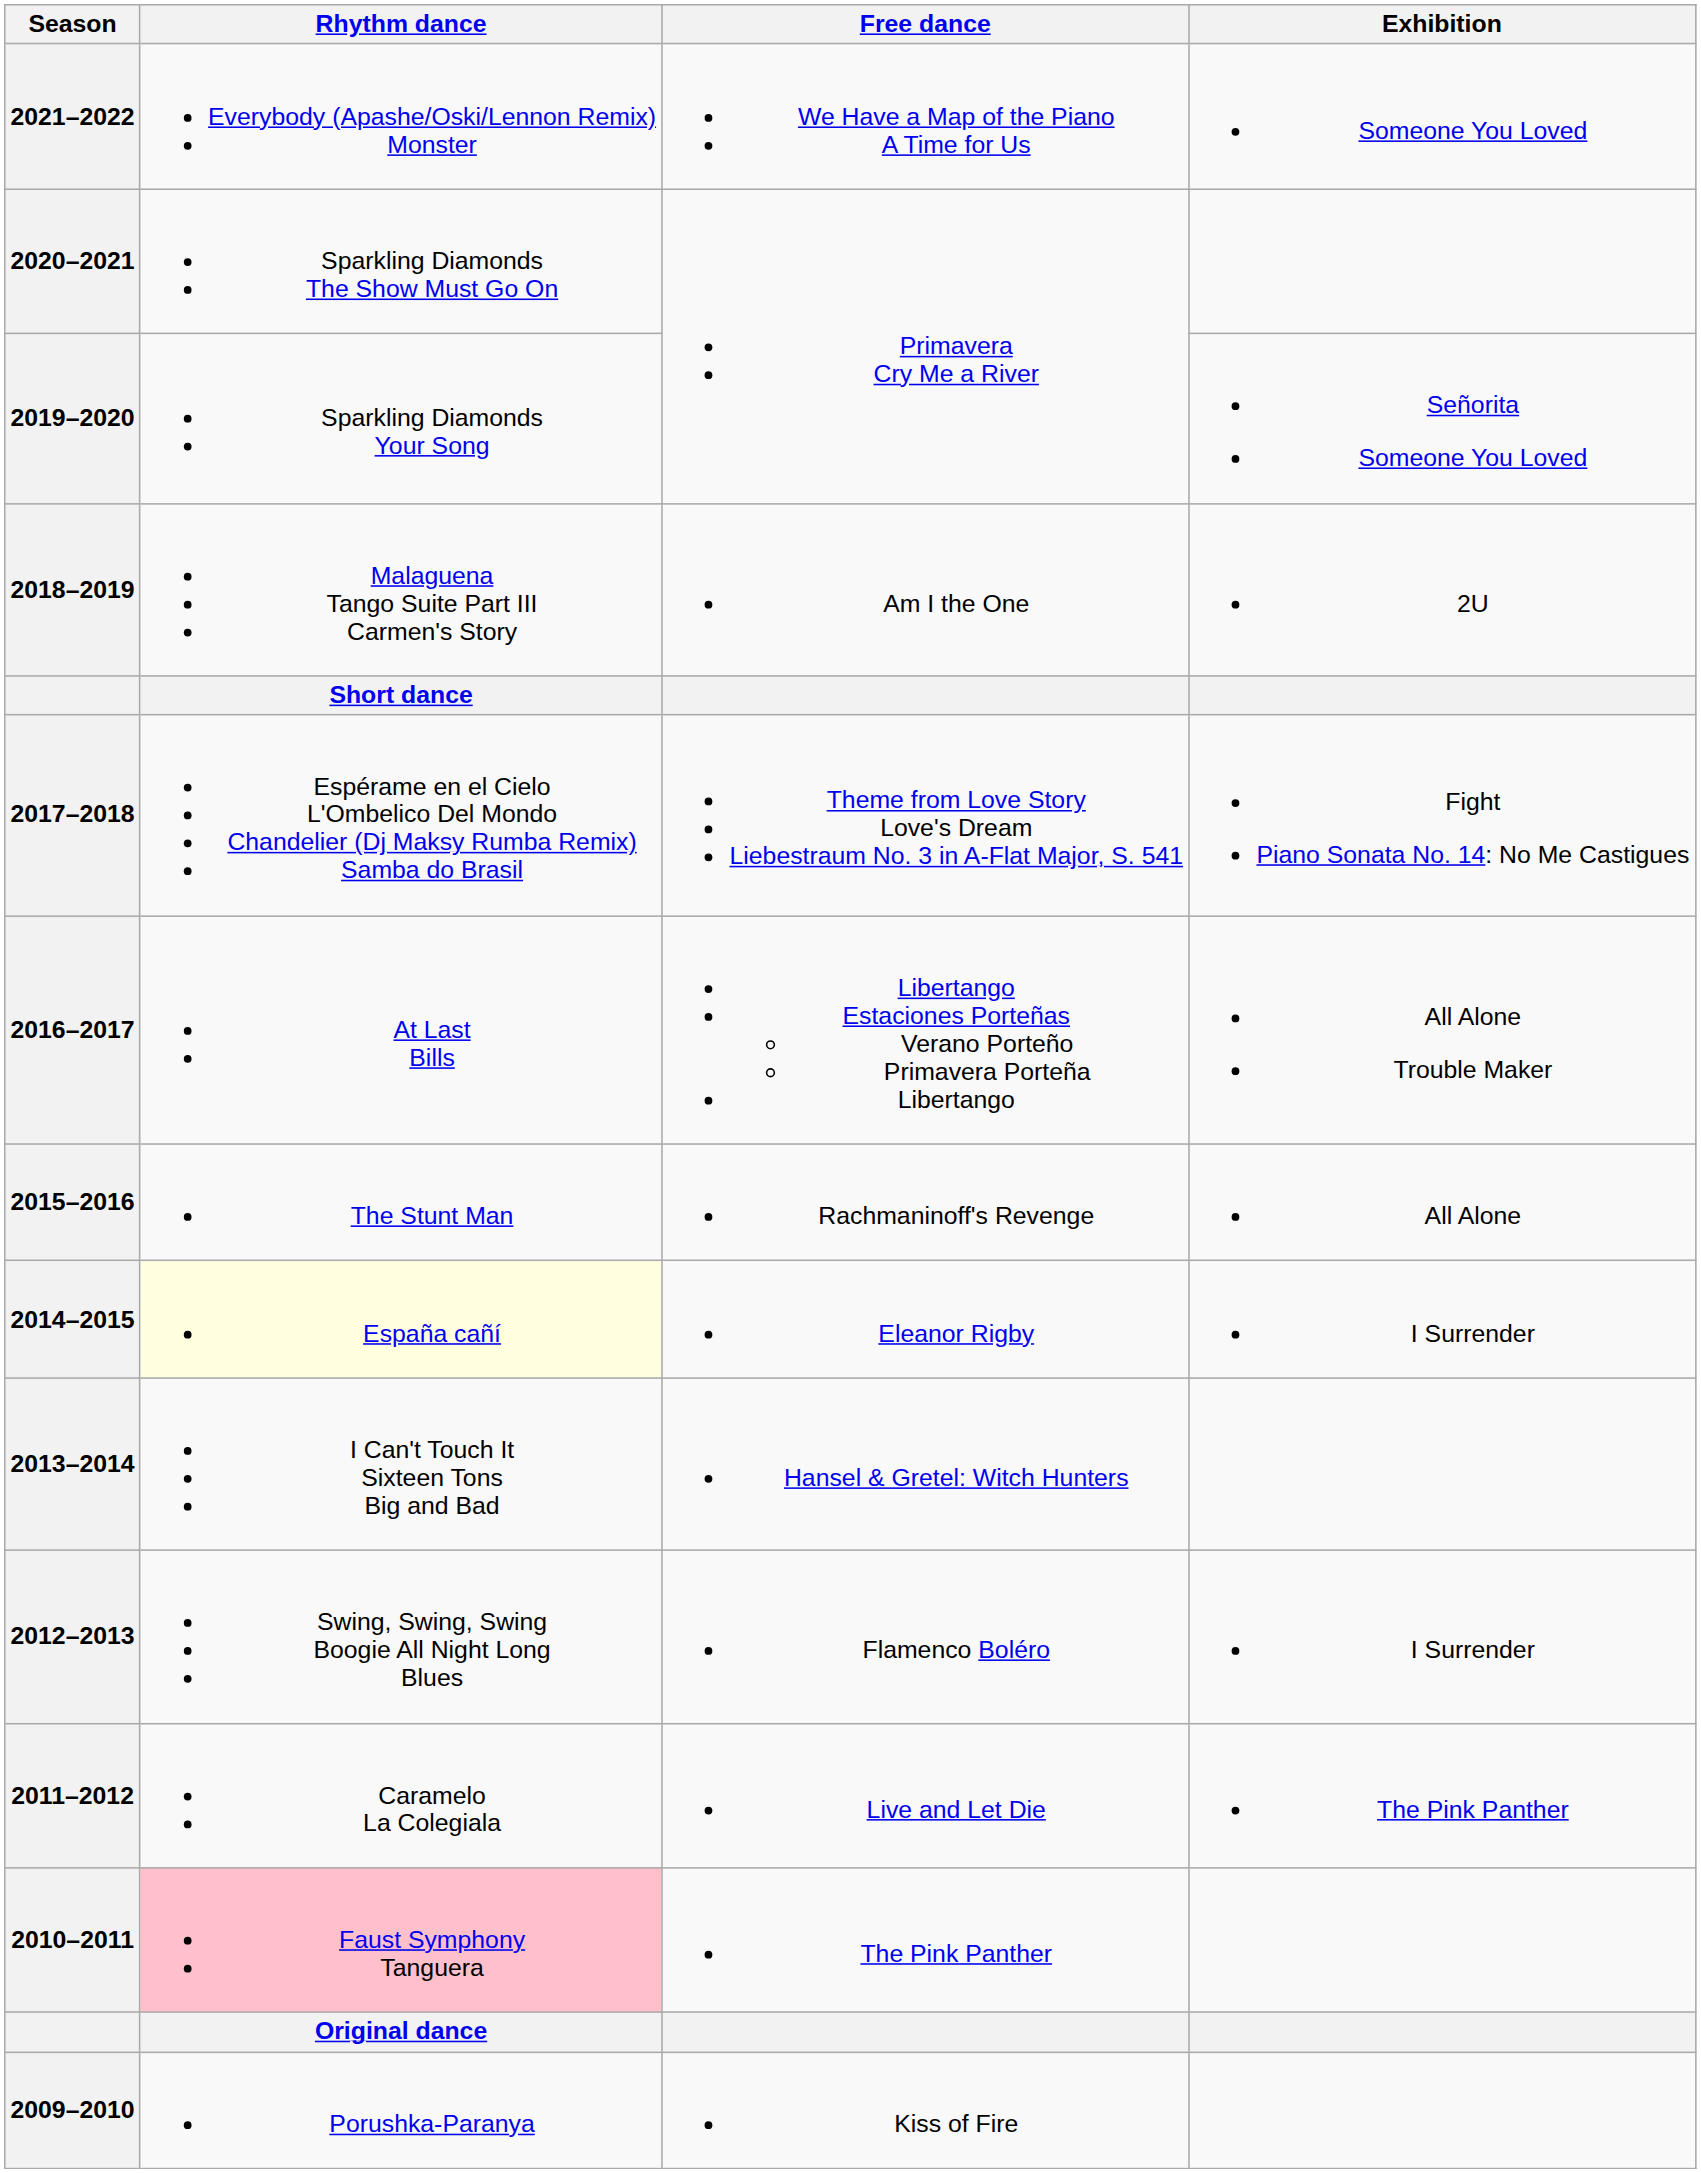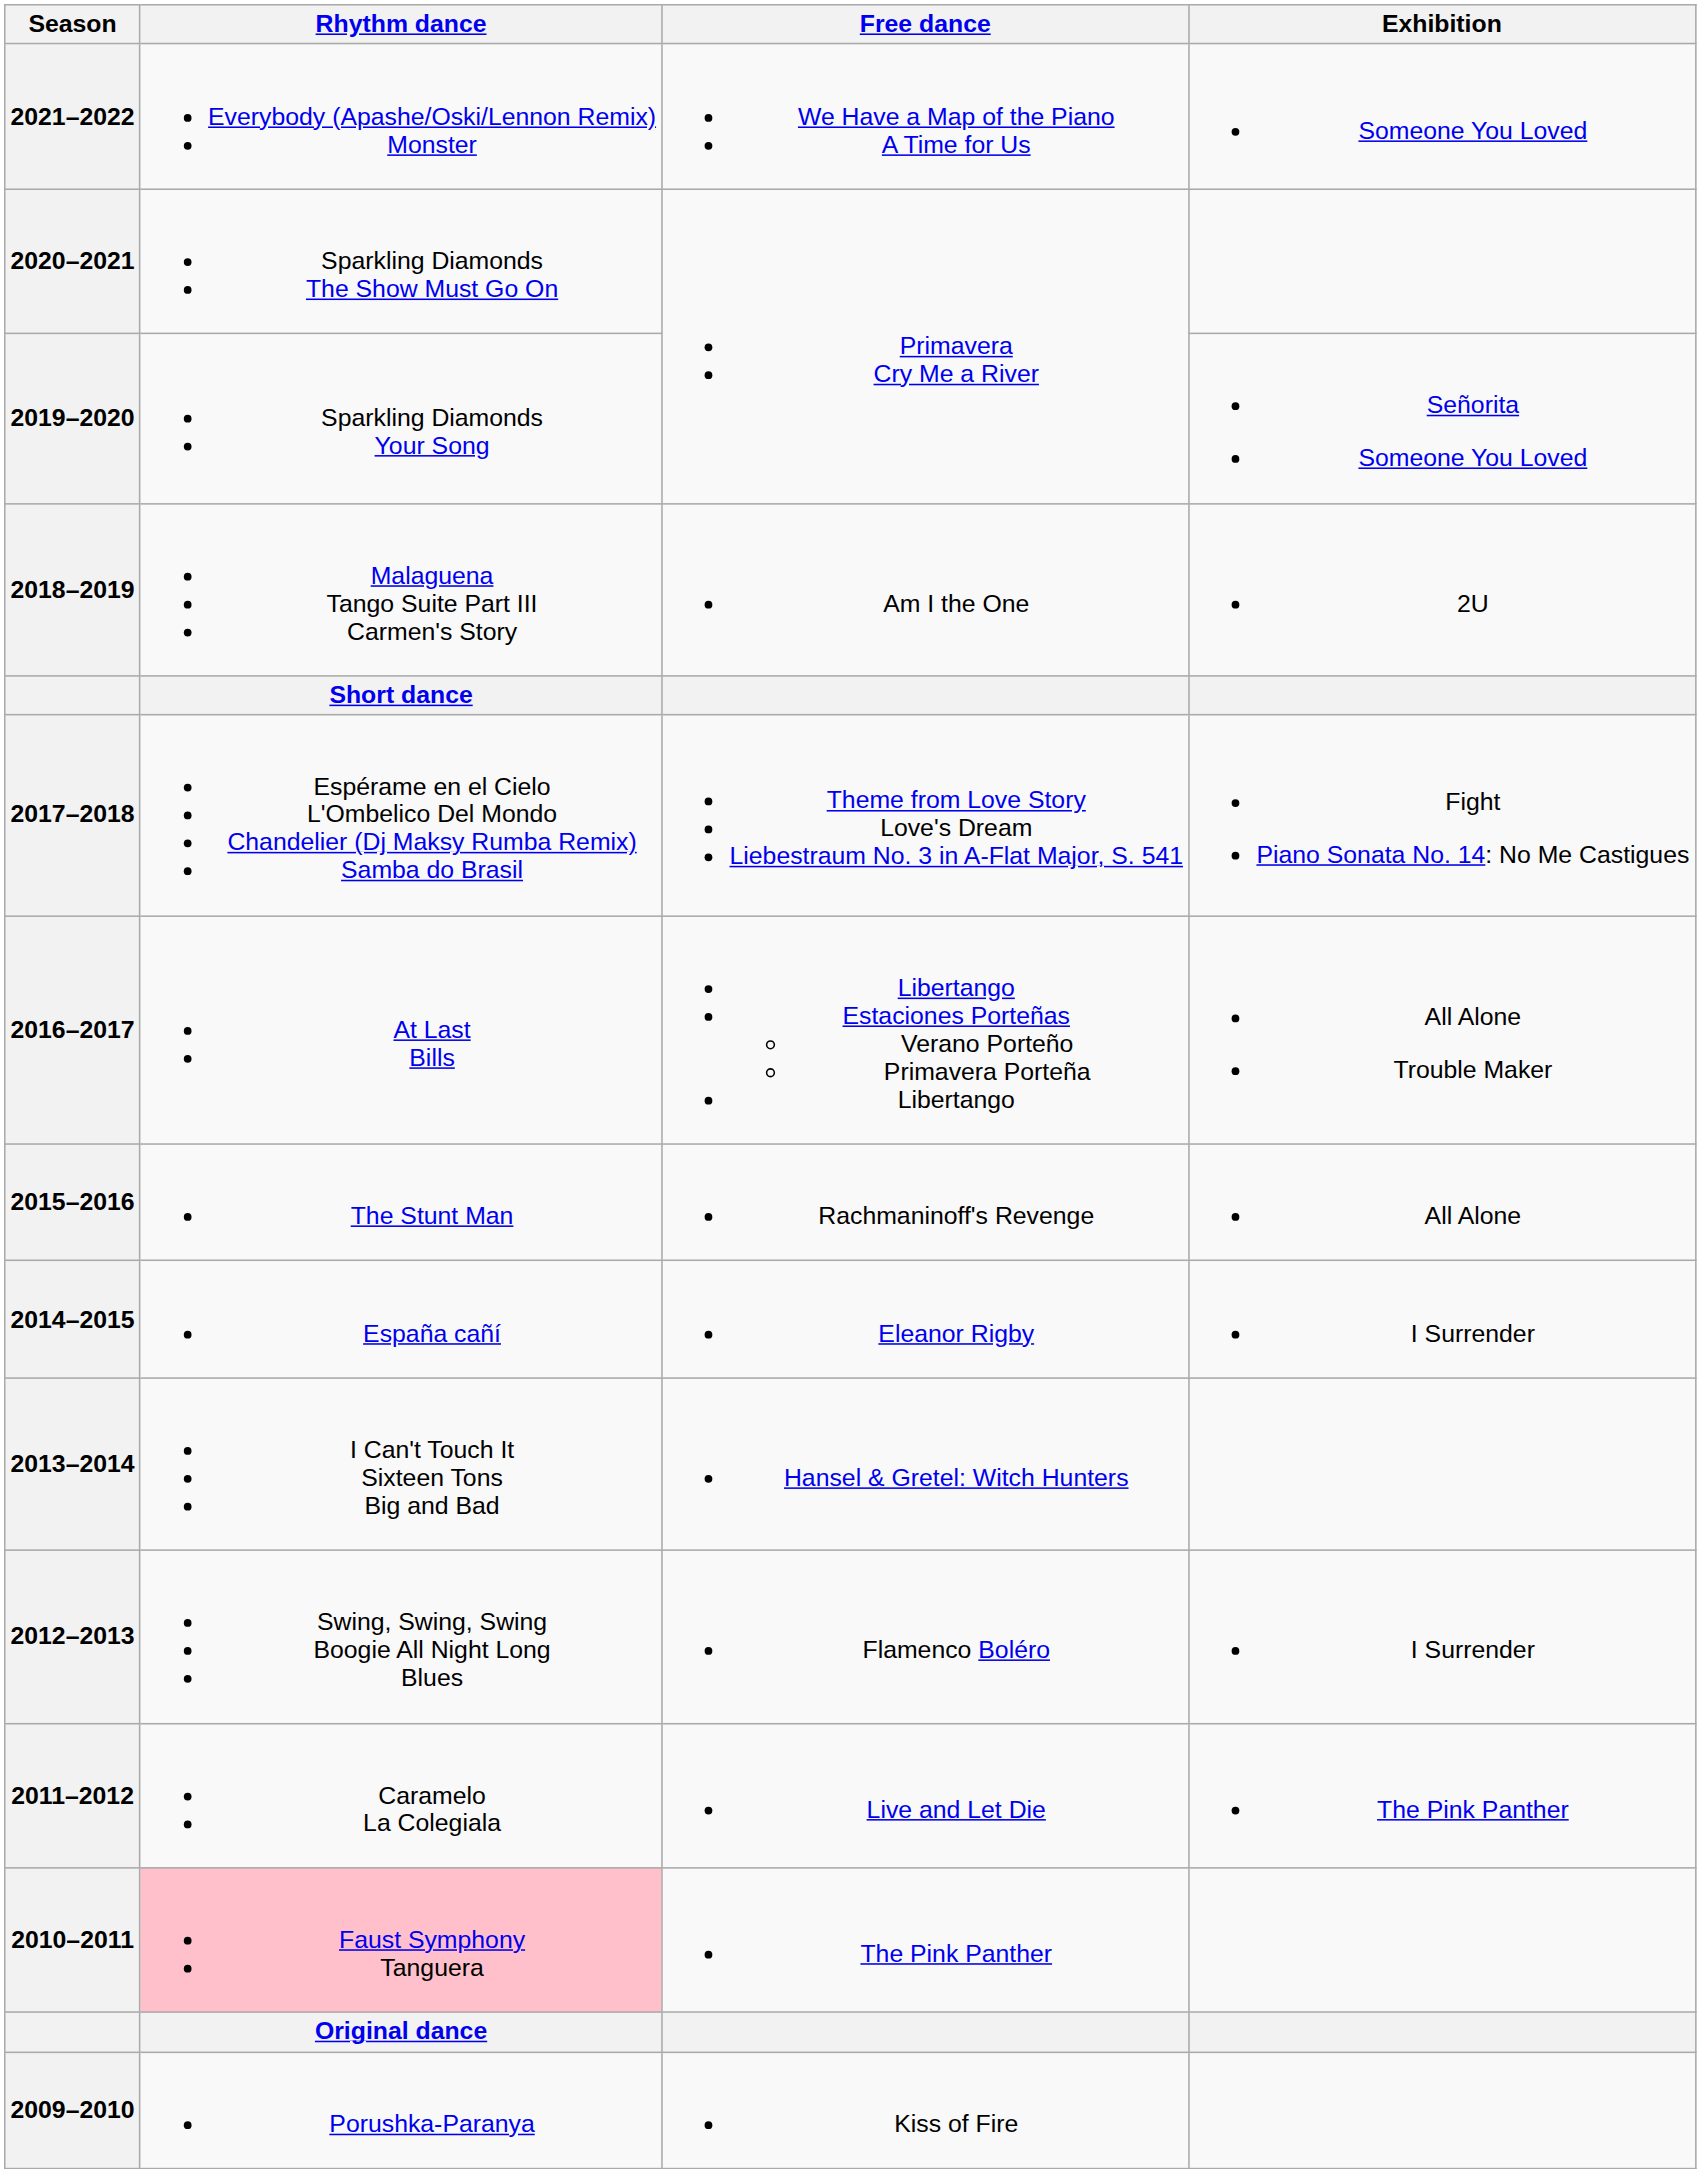(401, 1333) lightyellow background -> (401, 1333) no background
